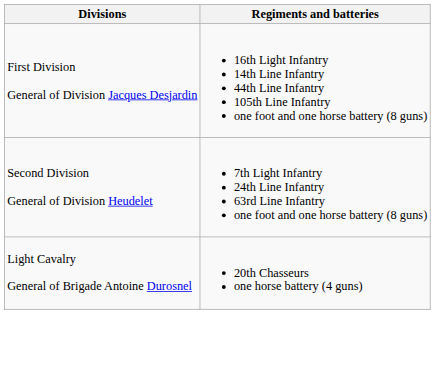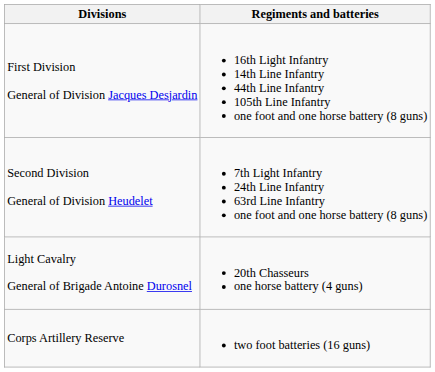+ row: (66, 338)
